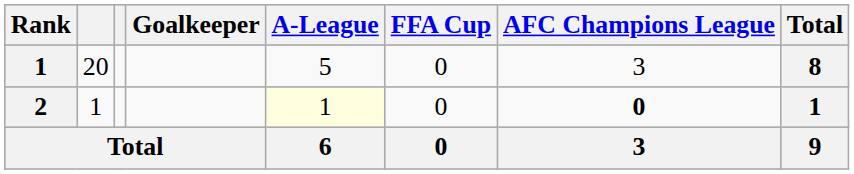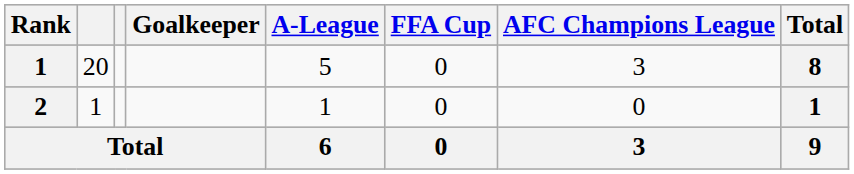(325, 106) lightyellow background -> (325, 106) no background
(639, 106) bold -> (639, 106) normal
